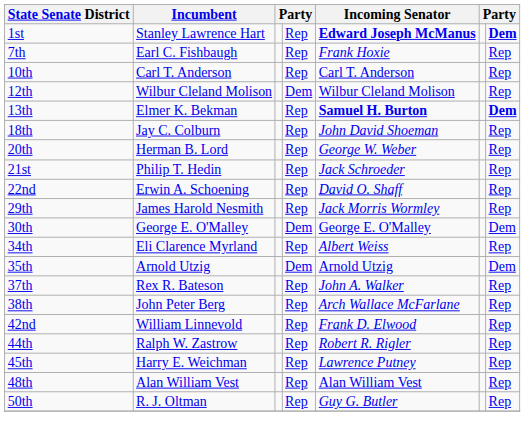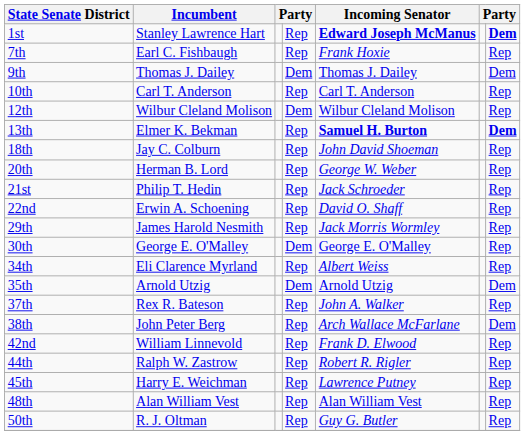+ row: (17, 72)
(502, 227) Dem -> (500, 246) Rep
(500, 305) Rep -> (502, 324) Dem
